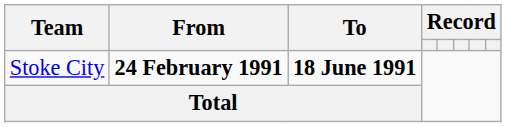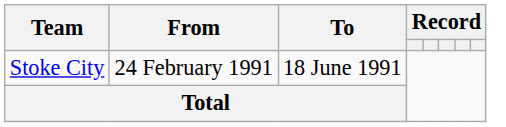(199, 67) bold -> (194, 67) normal
(355, 67) bold -> (342, 67) normal
